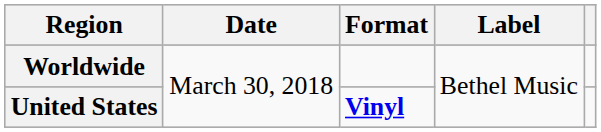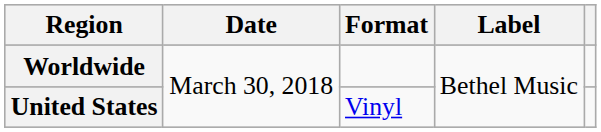(375, 106) bold -> (374, 106) normal
